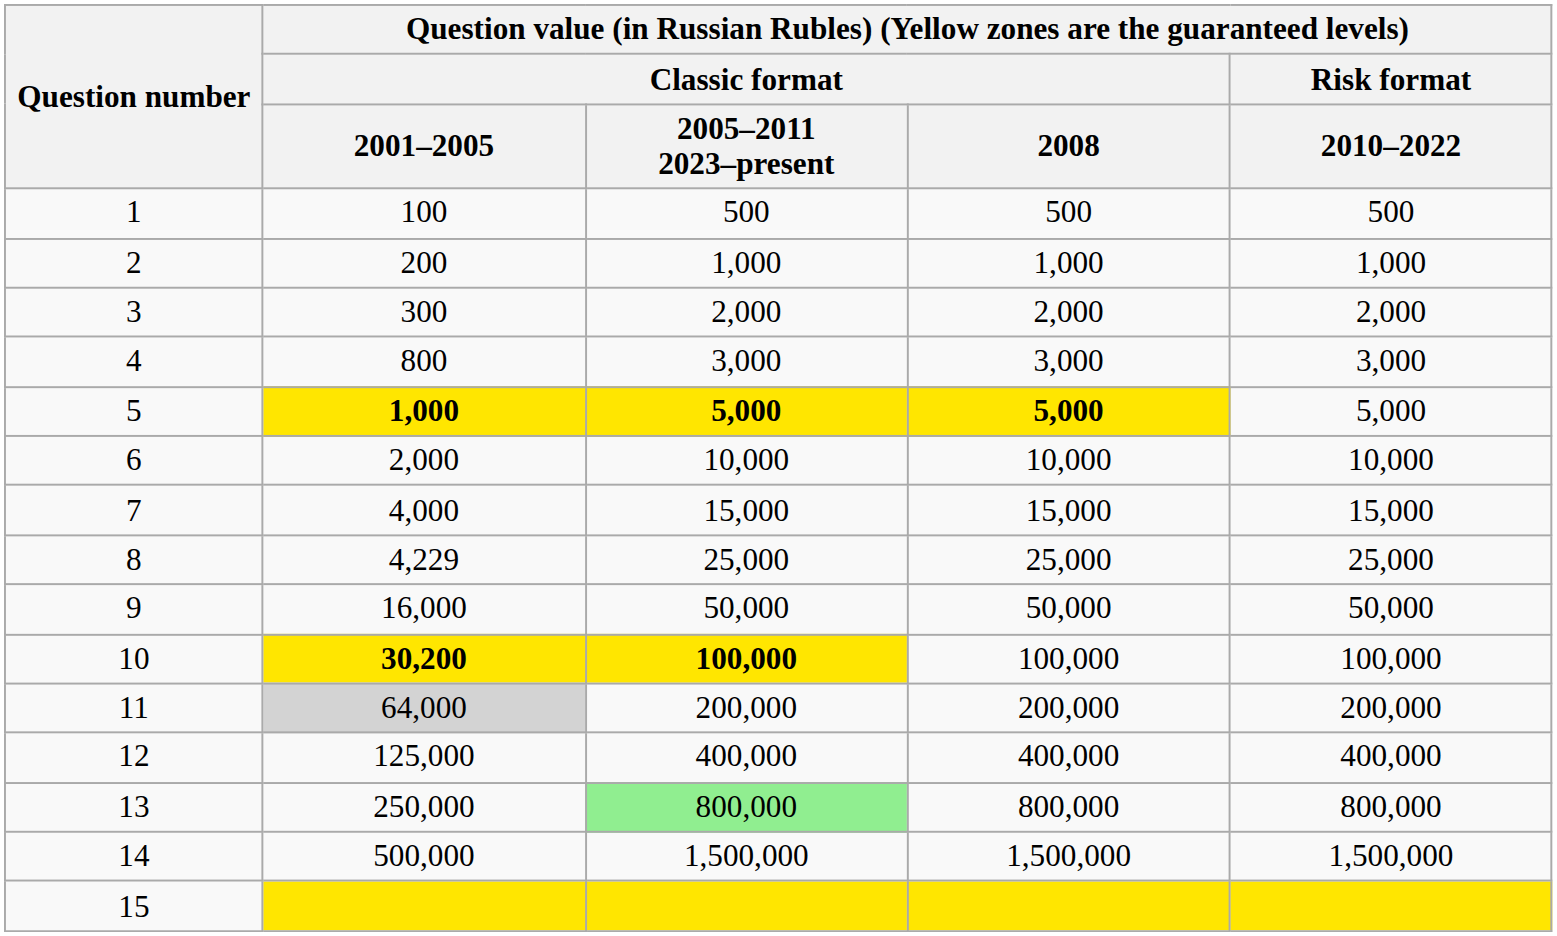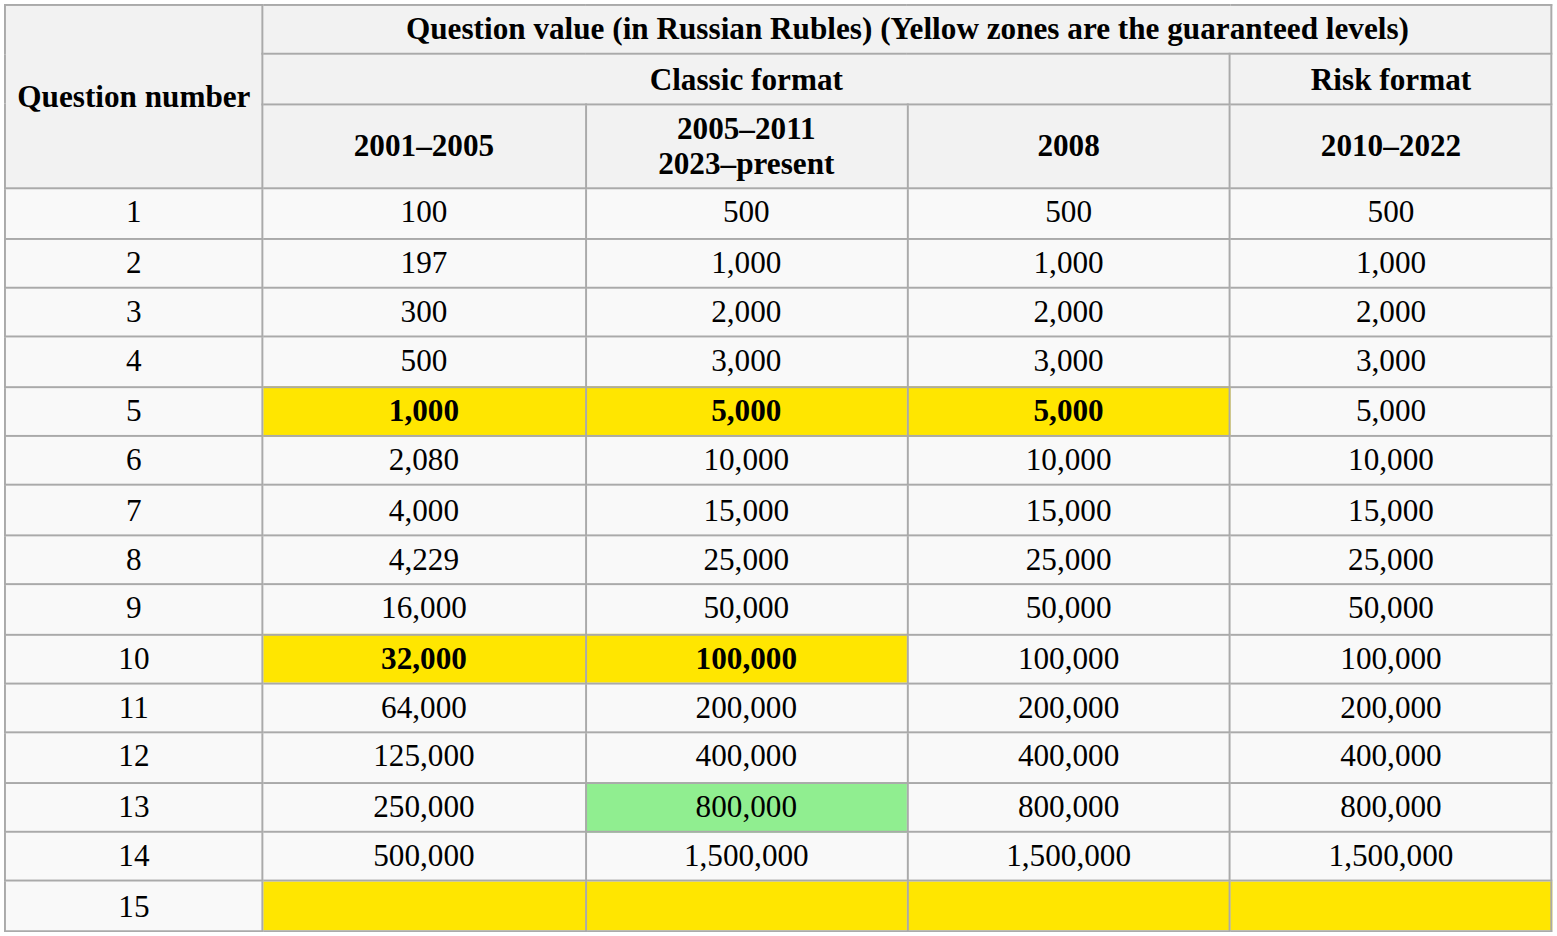(424, 262) 200 -> (424, 262) 197
(424, 361) 800 -> (424, 361) 500
(424, 460) 2,000 -> (424, 460) 2,080
(424, 658) 30,200 -> (424, 658) 32,000
(424, 707) lightgrey background -> (424, 707) no background
